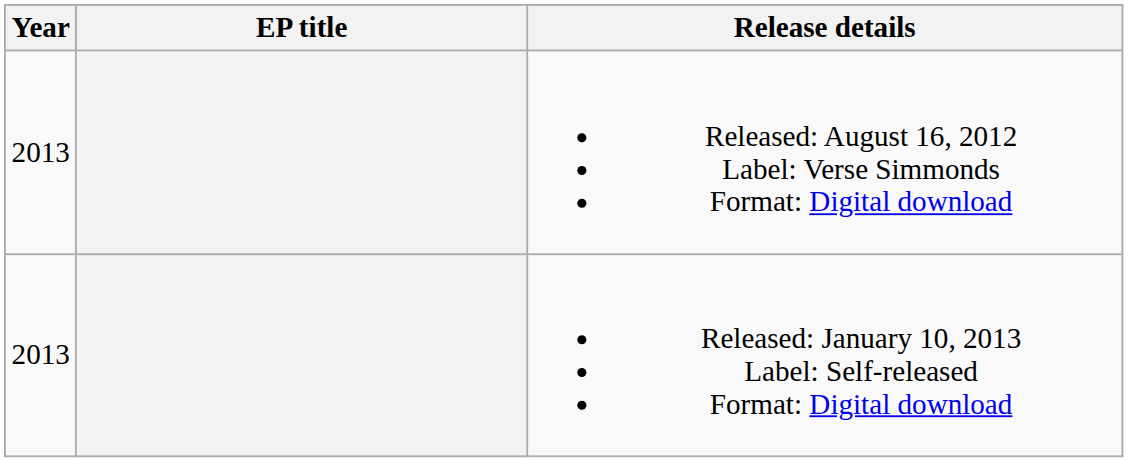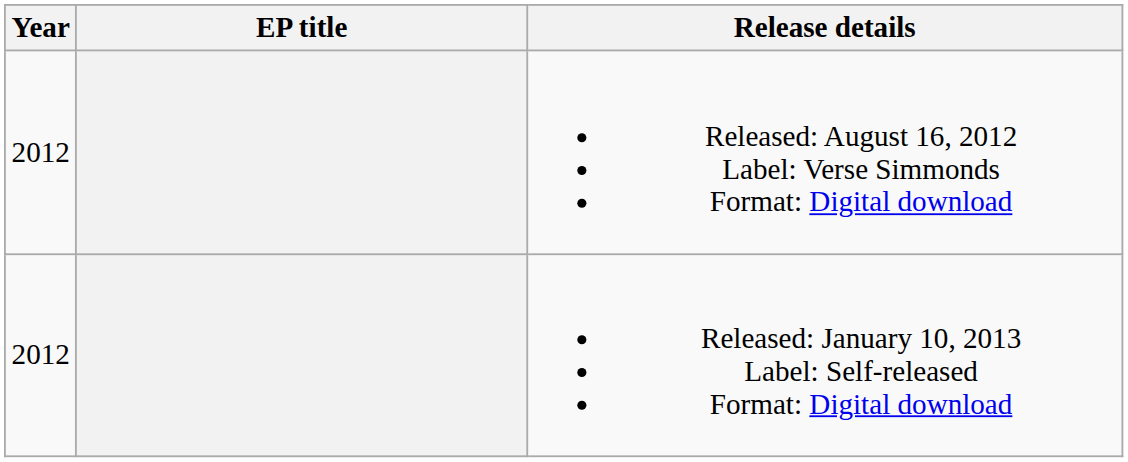(41, 152) 2013 -> (41, 152) 2012
(41, 354) 2013 -> (41, 354) 2012
